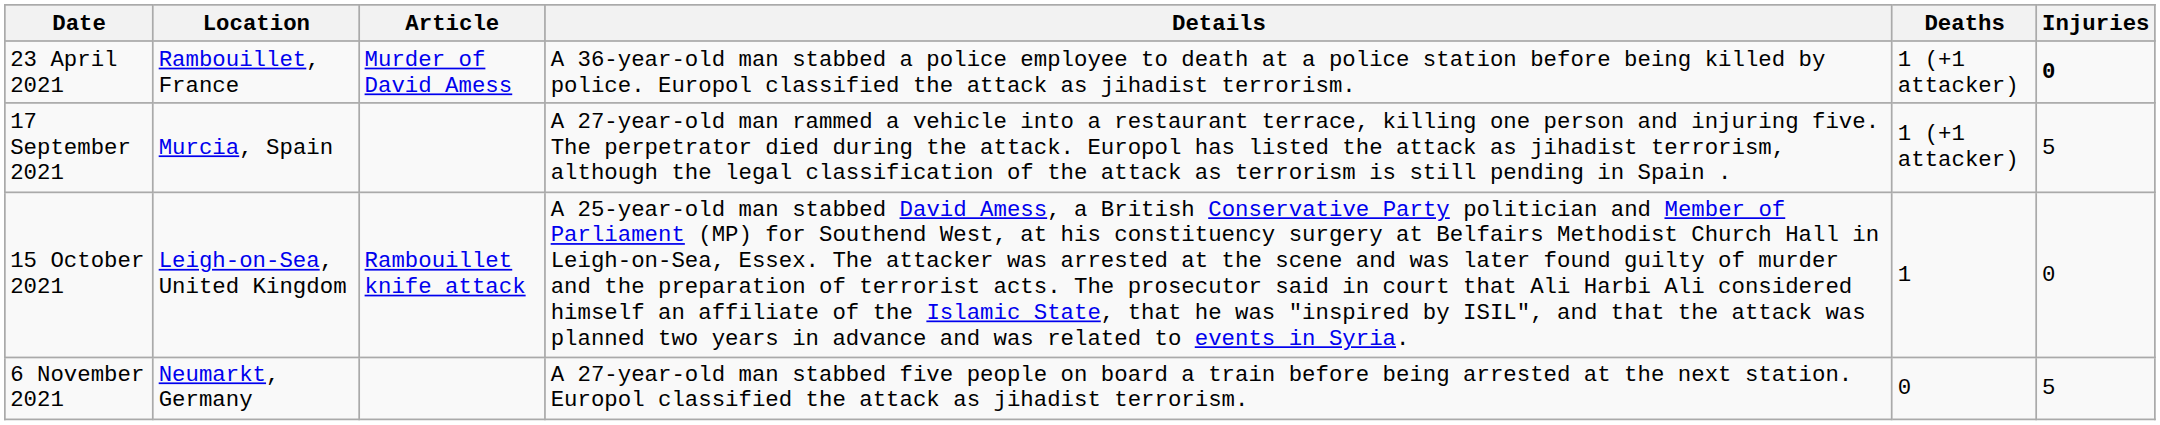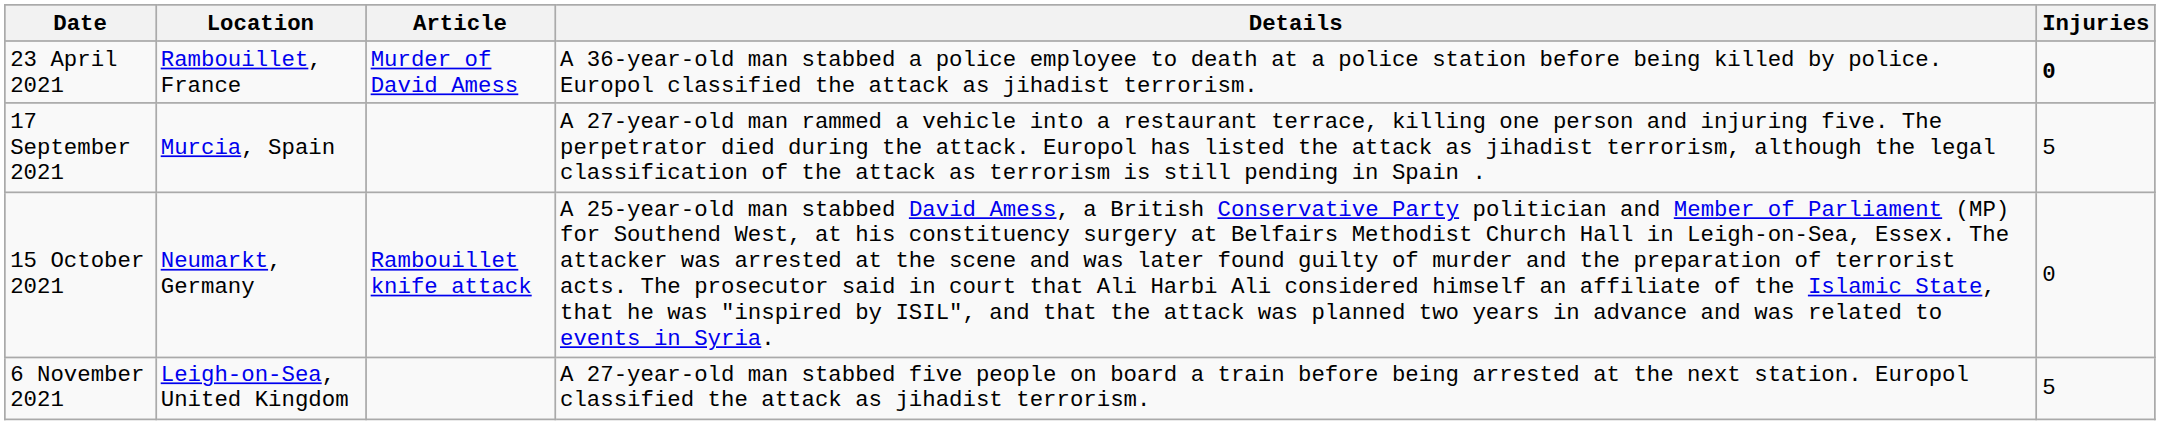- column: (1965, 23)
(253, 274) Leigh-on-Sea, United Kingdom -> (221, 274) Neumarkt, Germany
(219, 388) Neumarkt, Germany -> (255, 388) Leigh-on-Sea, United Kingdom
